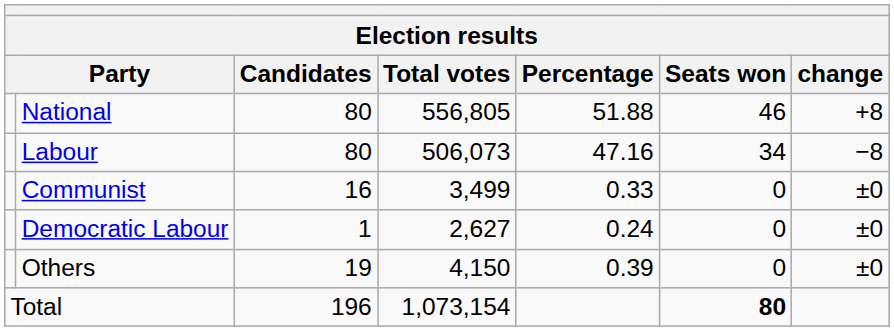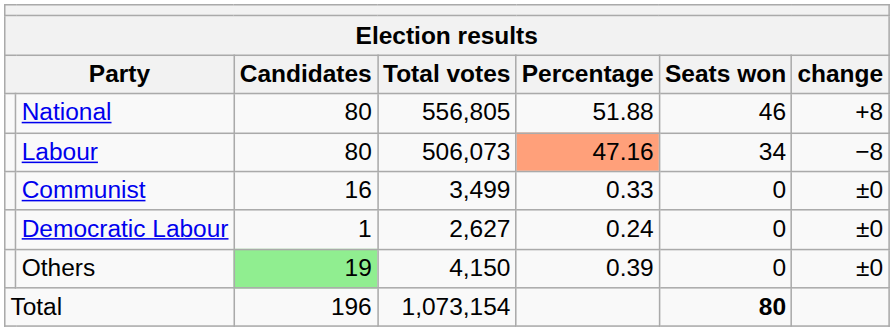(623, 151) no background -> (623, 151) lightsalmon background
(358, 268) no background -> (358, 268) lightgreen background
